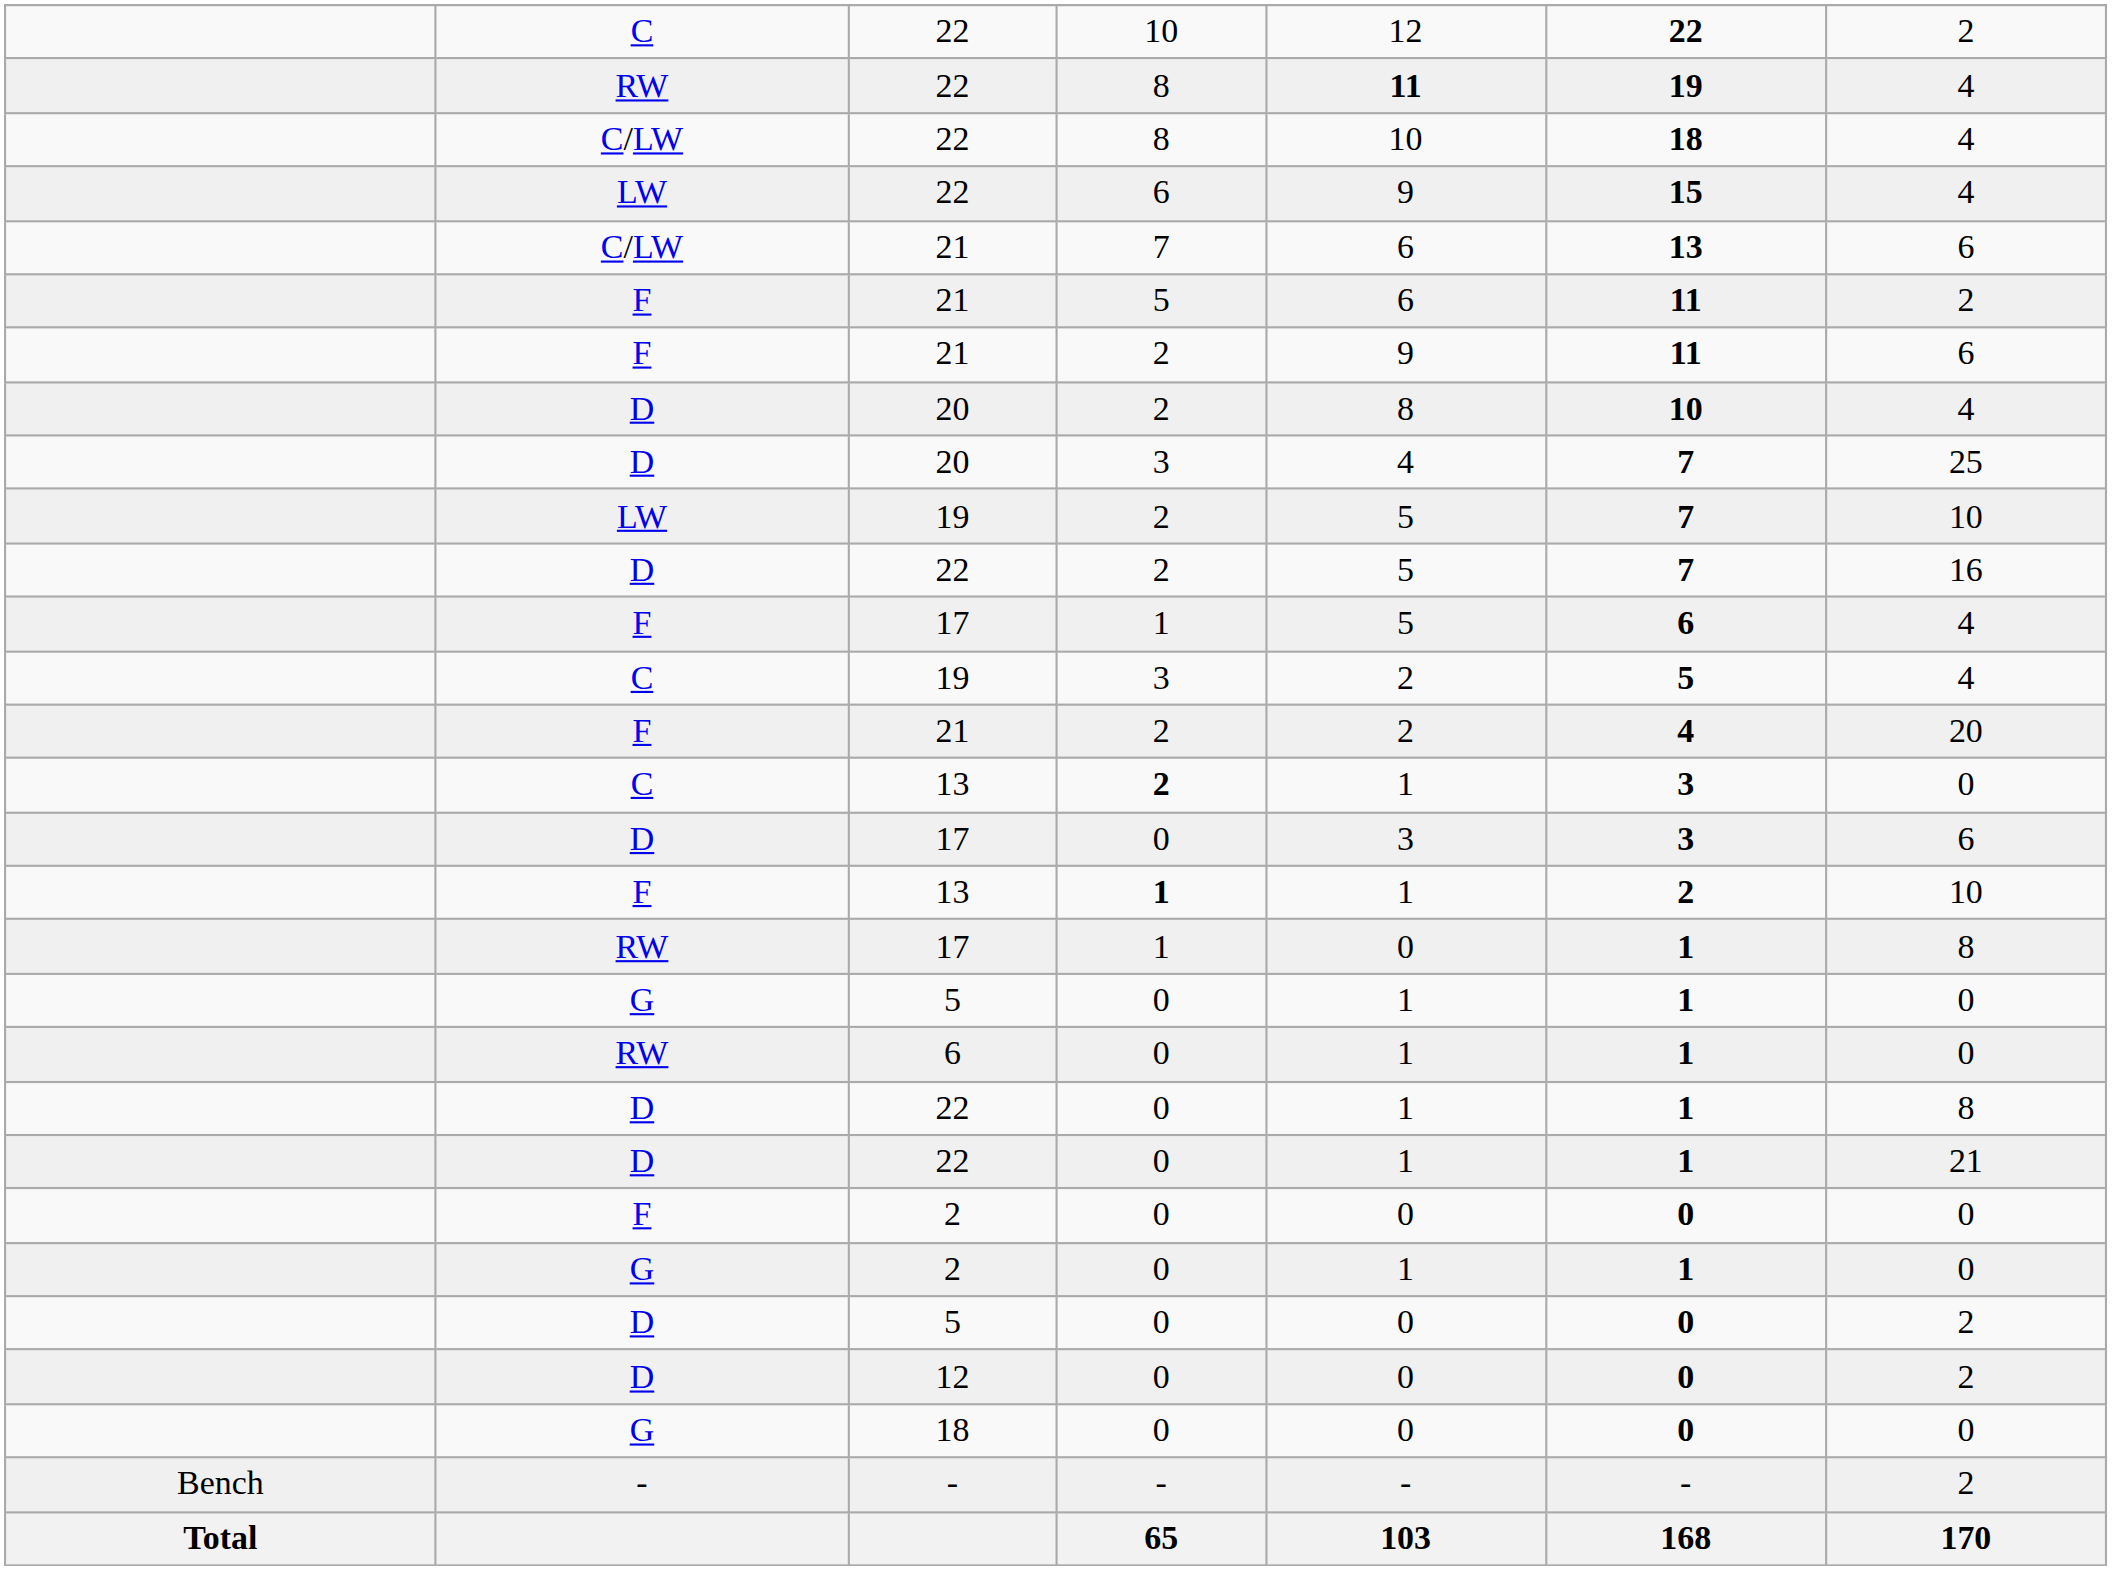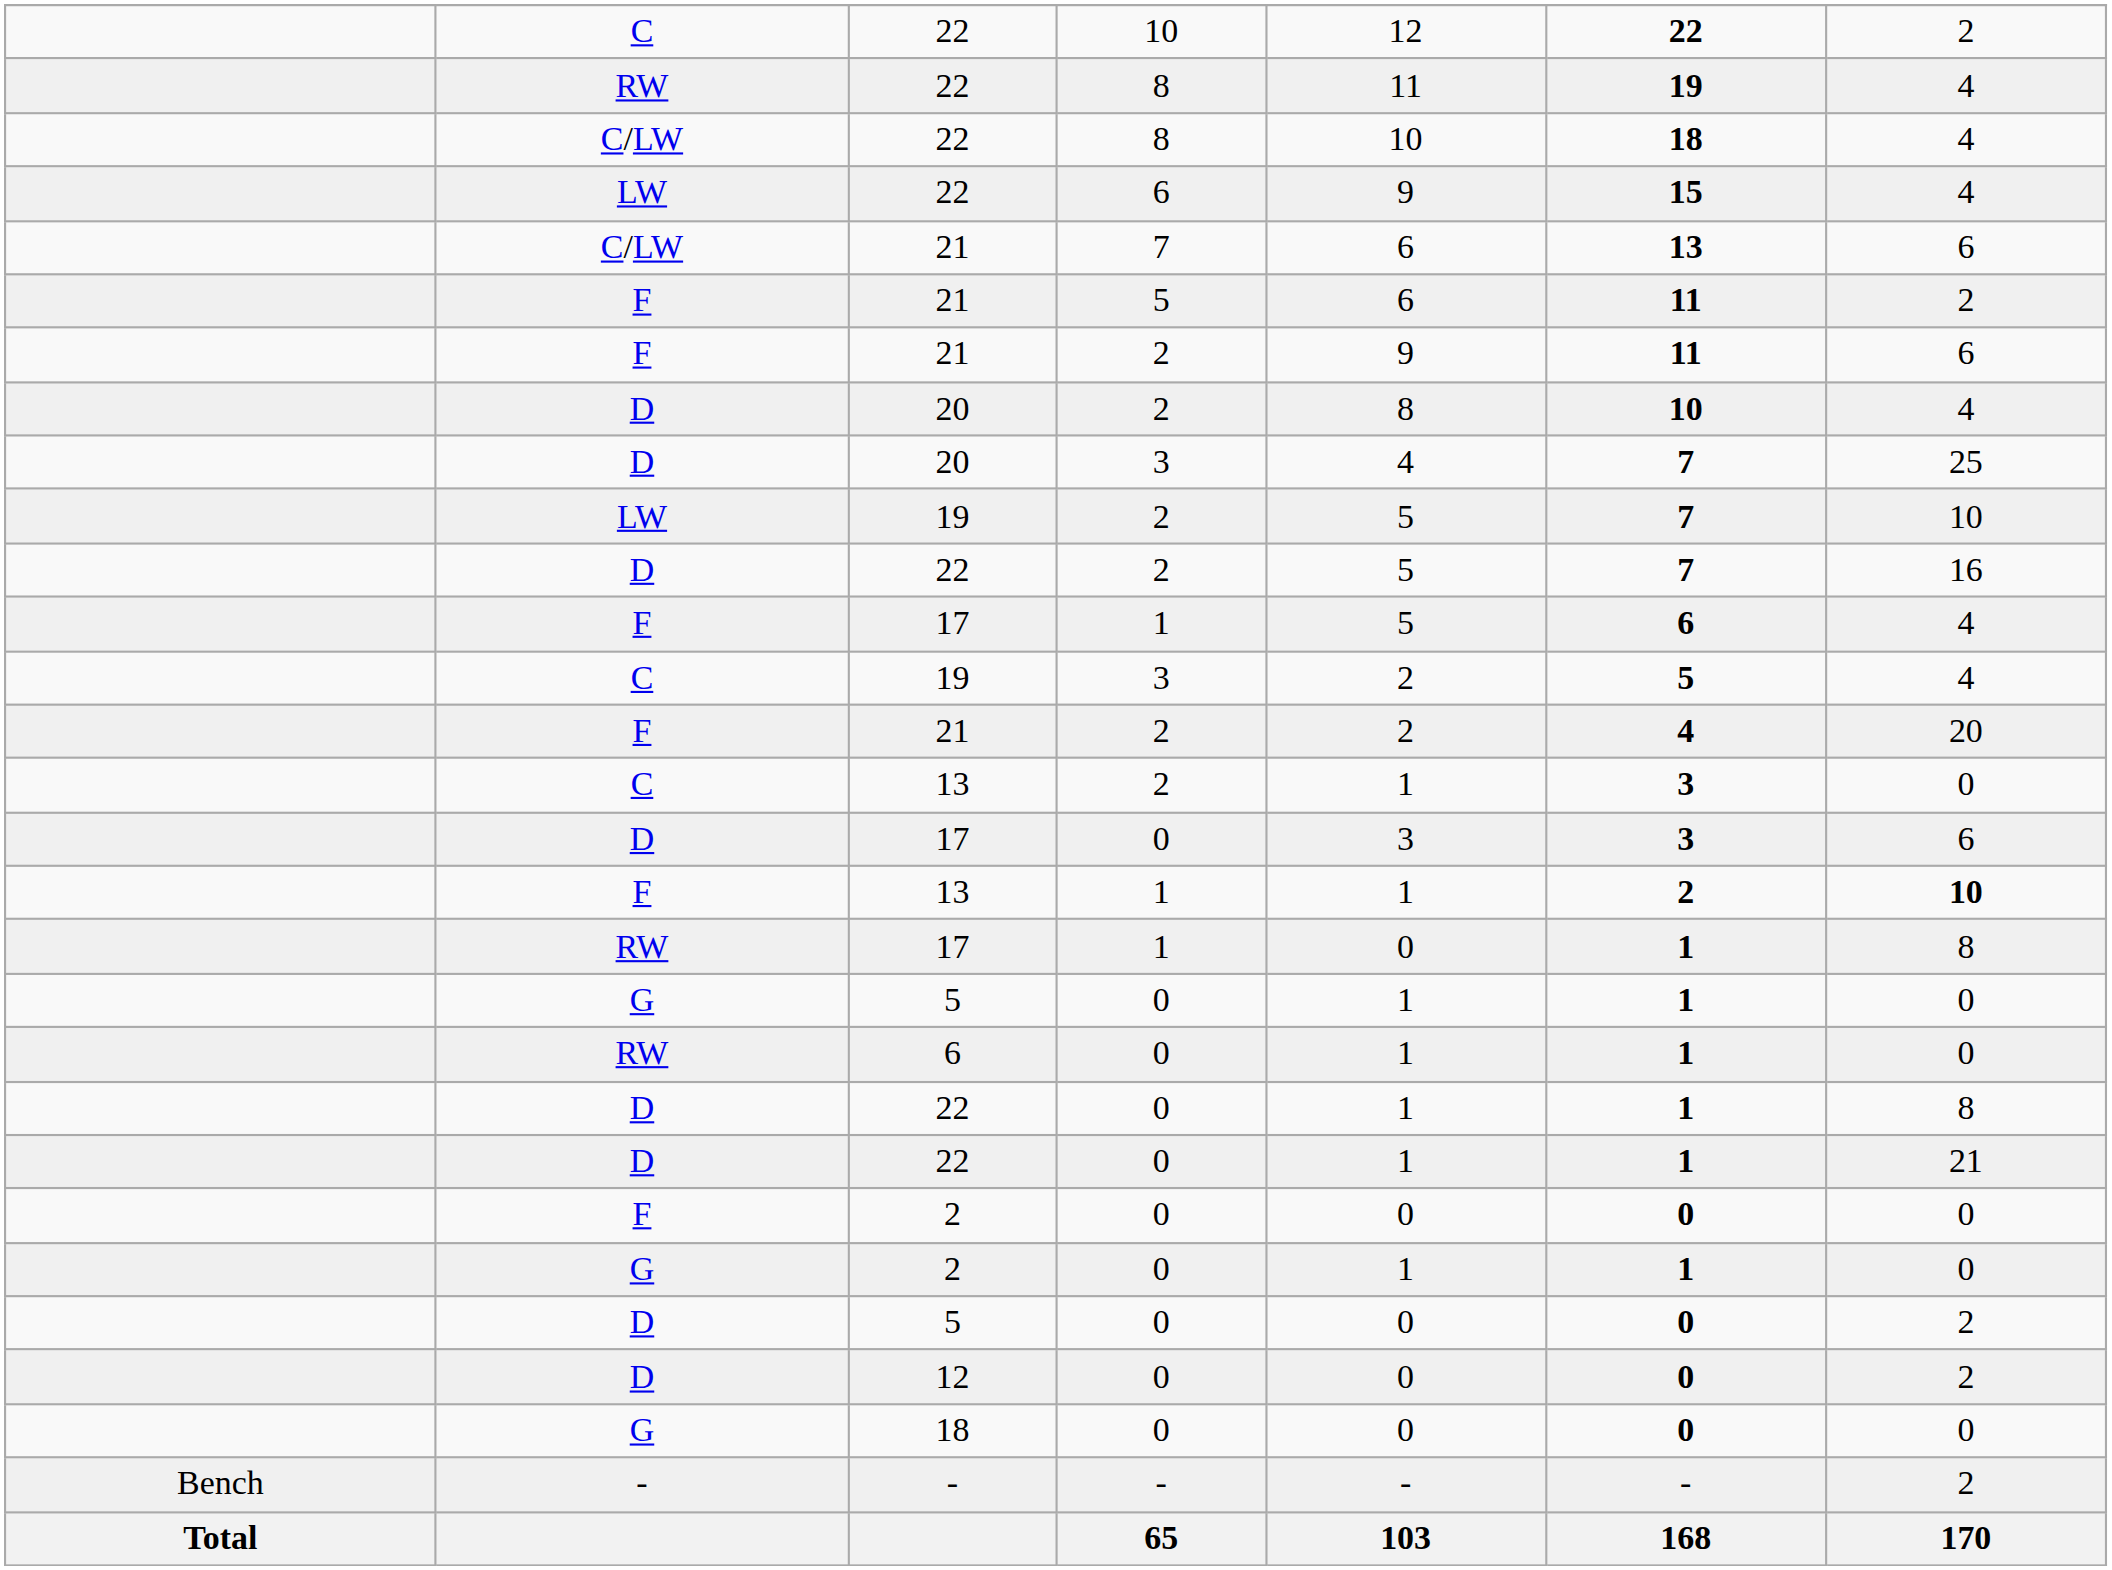(1406, 85) bold -> (1406, 85) normal
(1161, 784) bold -> (1161, 784) normal
(1161, 892) bold -> (1161, 892) normal
(1966, 892) normal -> (1966, 892) bold
